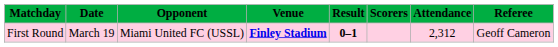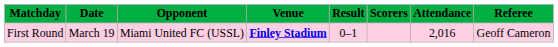(348, 32) bold -> (348, 32) normal
(442, 32) 2,312 -> (442, 32) 2,016
